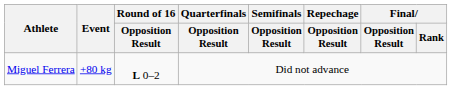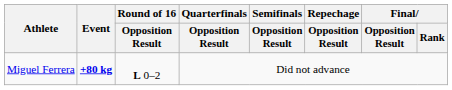(96, 69) normal -> (96, 69) bold
